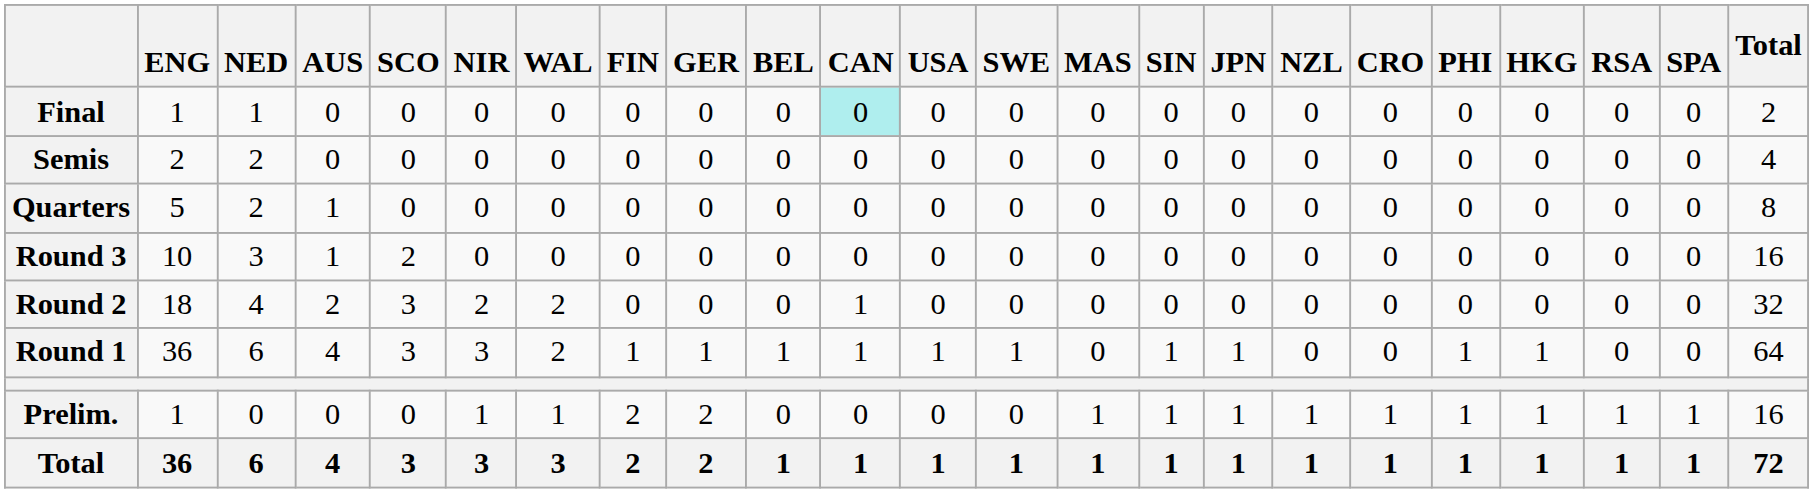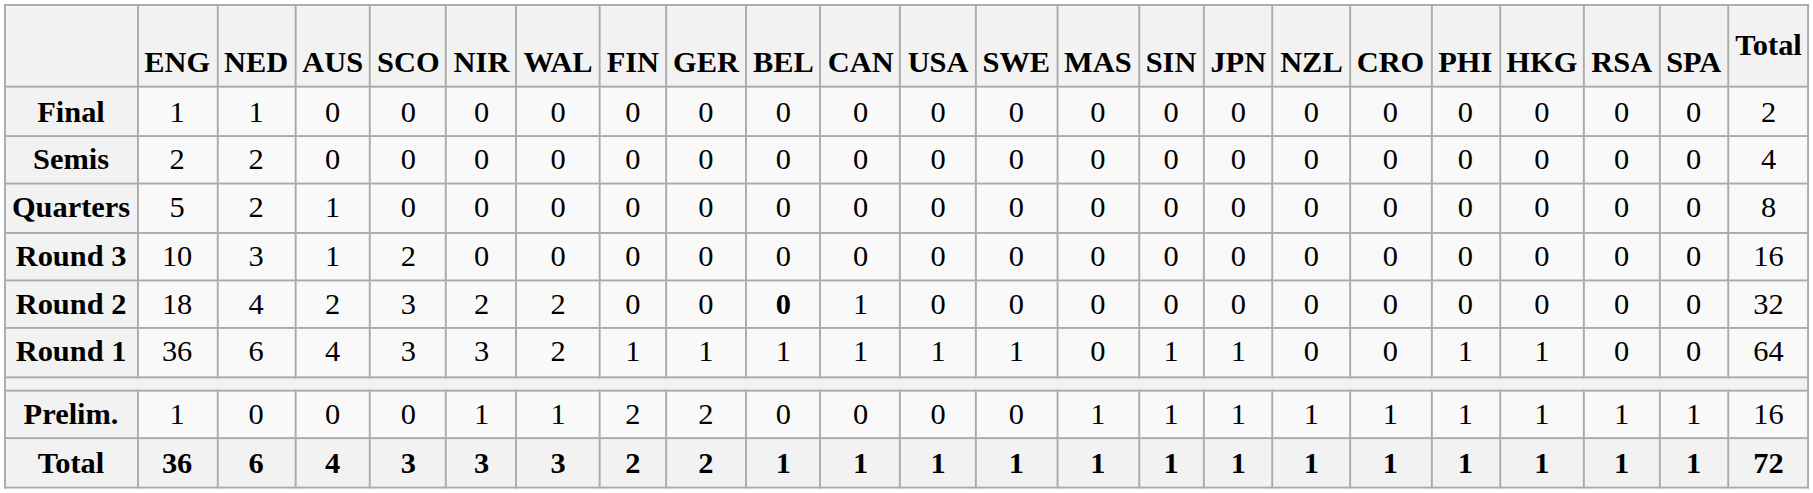(861, 111) paleturquoise background -> (861, 111) no background
(783, 303) normal -> (783, 303) bold
